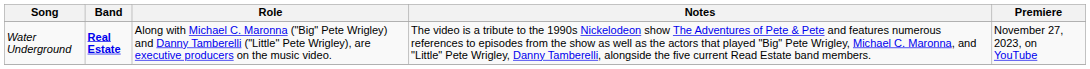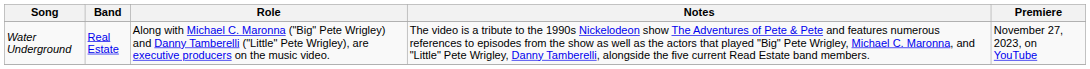(104, 43) bold -> (103, 43) normal
